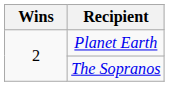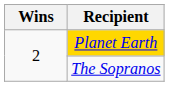(116, 42) no background -> (116, 42) gold background
